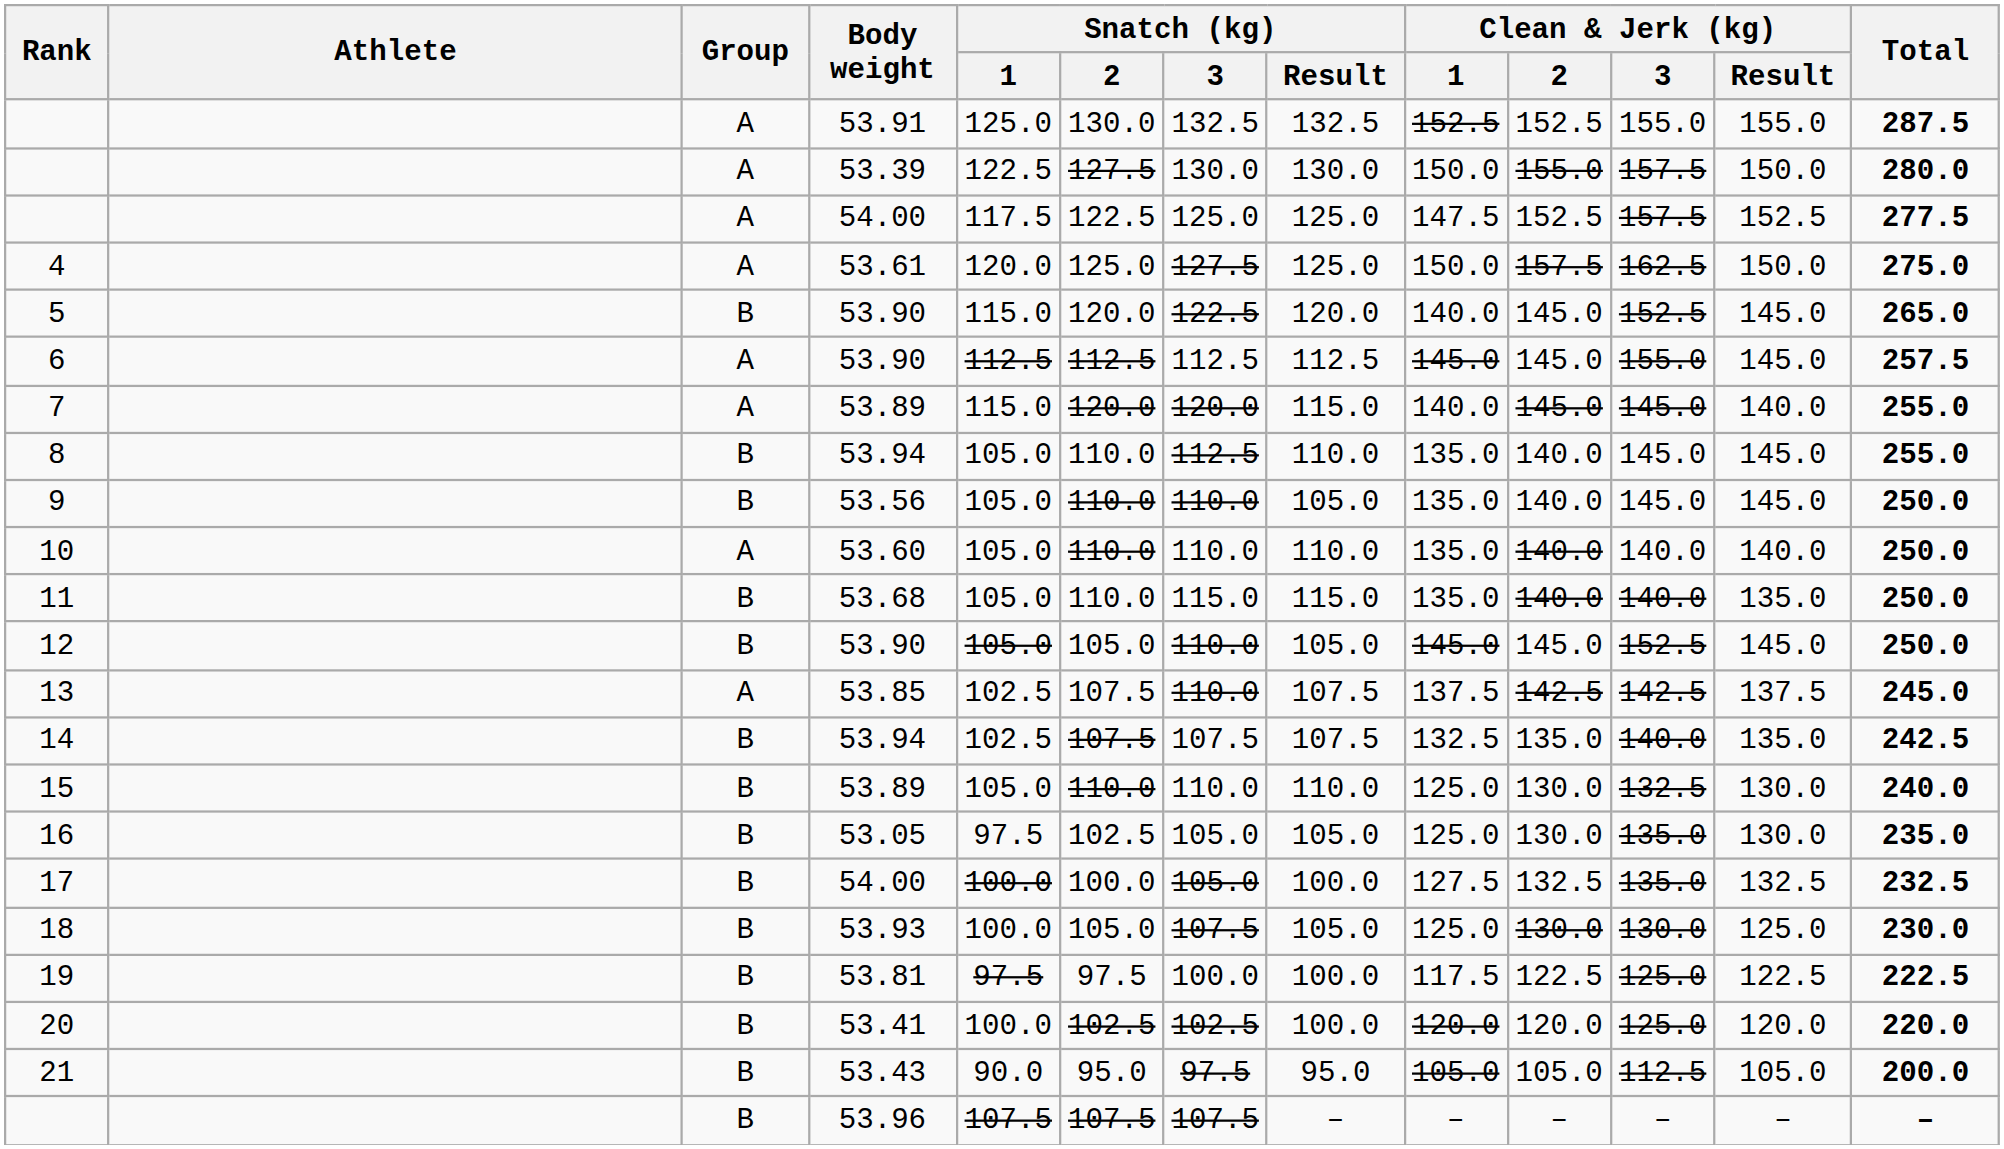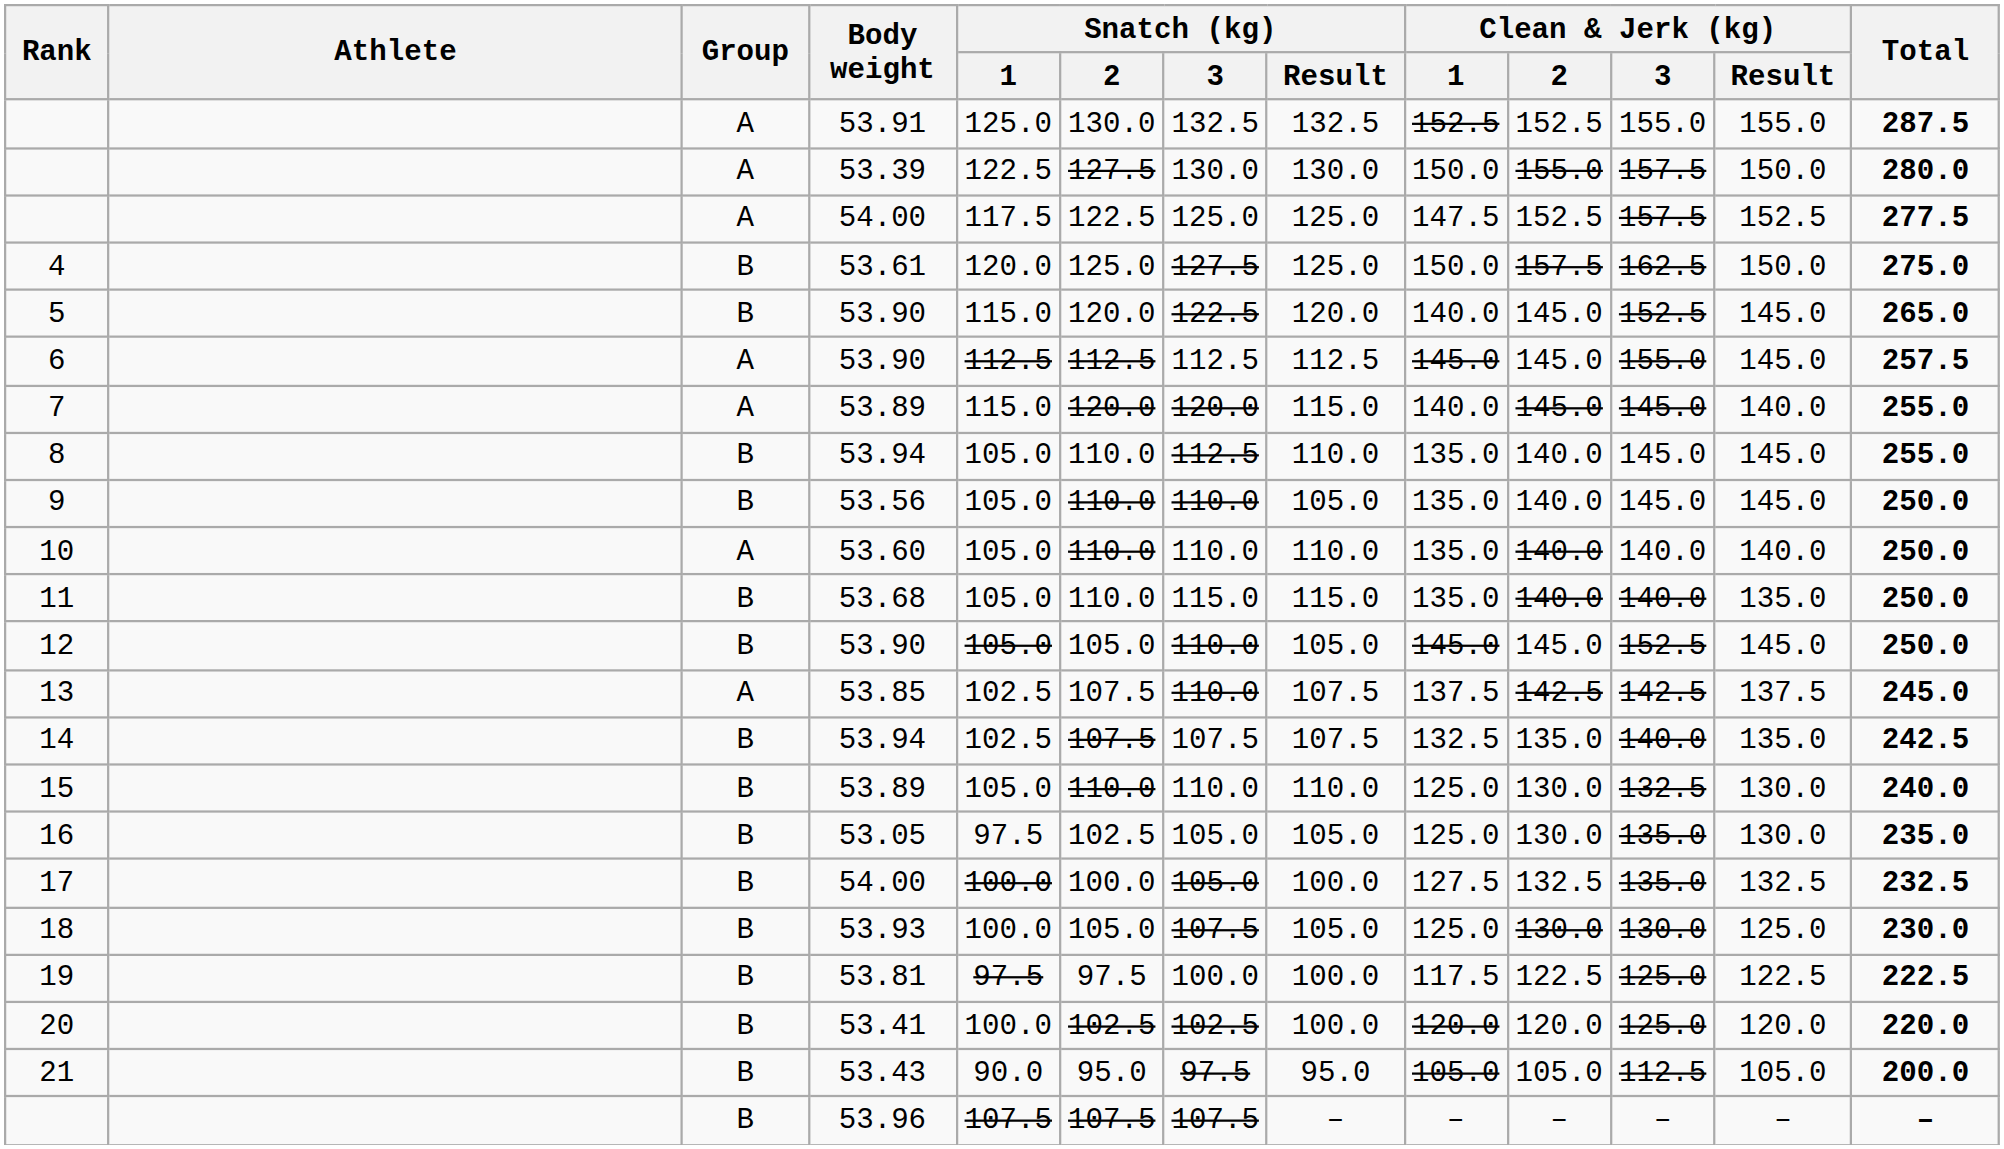(745, 266) A -> (745, 266) B
